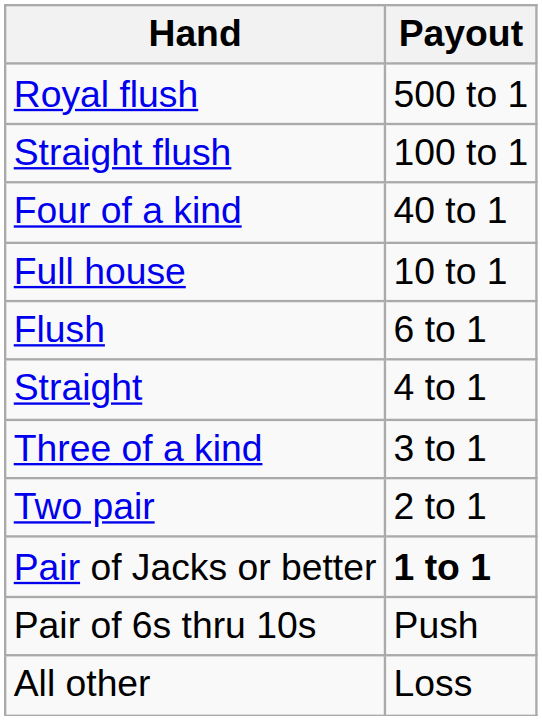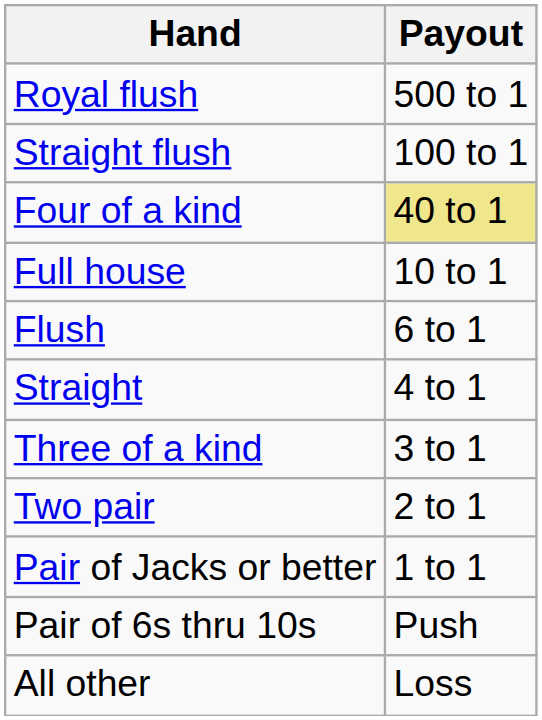(451, 211) no background -> (451, 211) khaki background
(442, 566) bold -> (440, 566) normal
